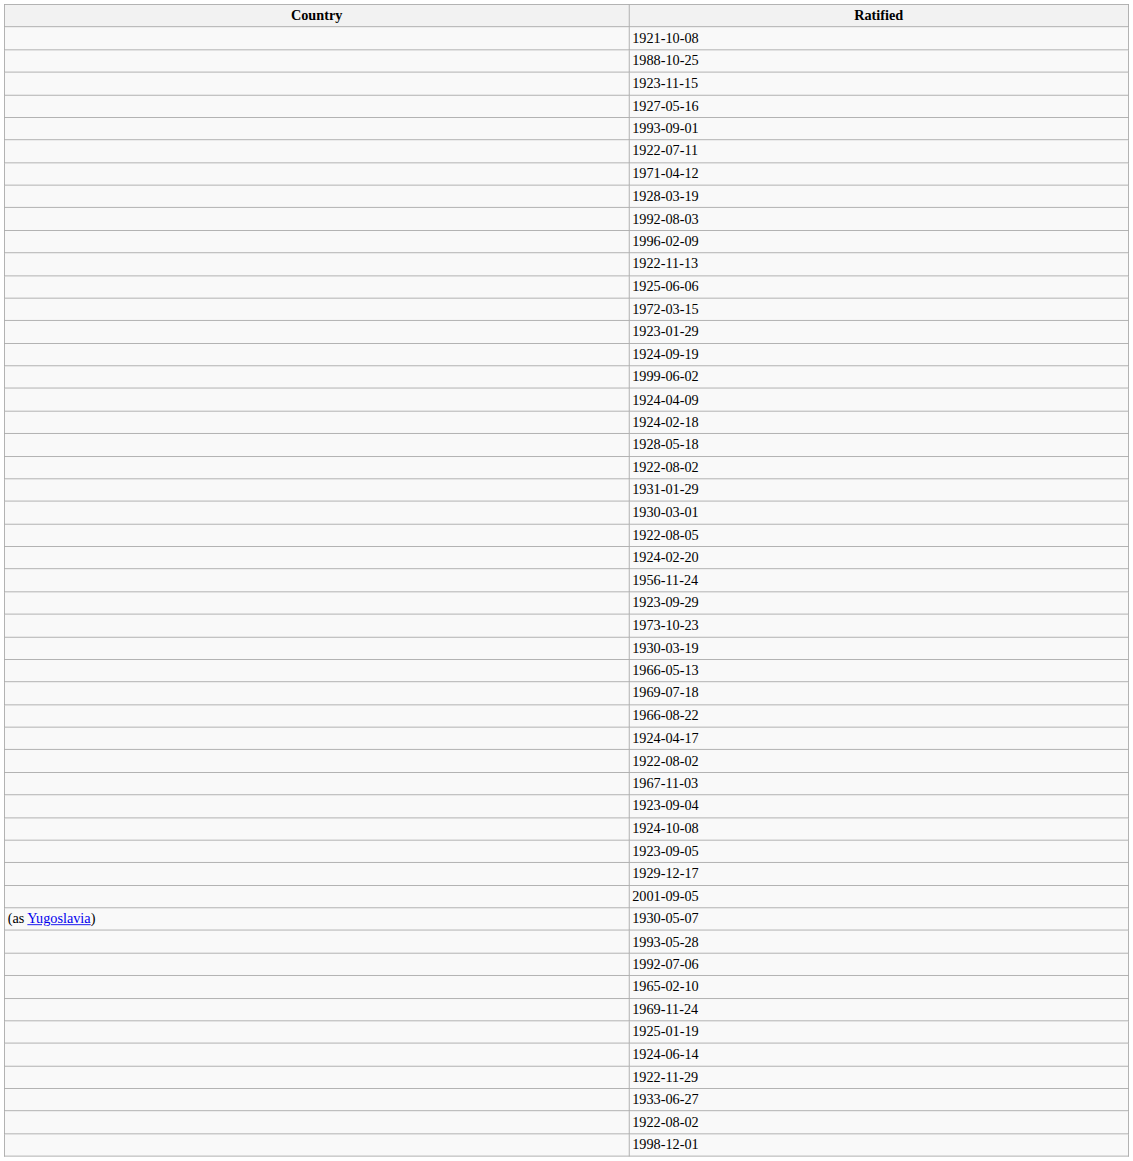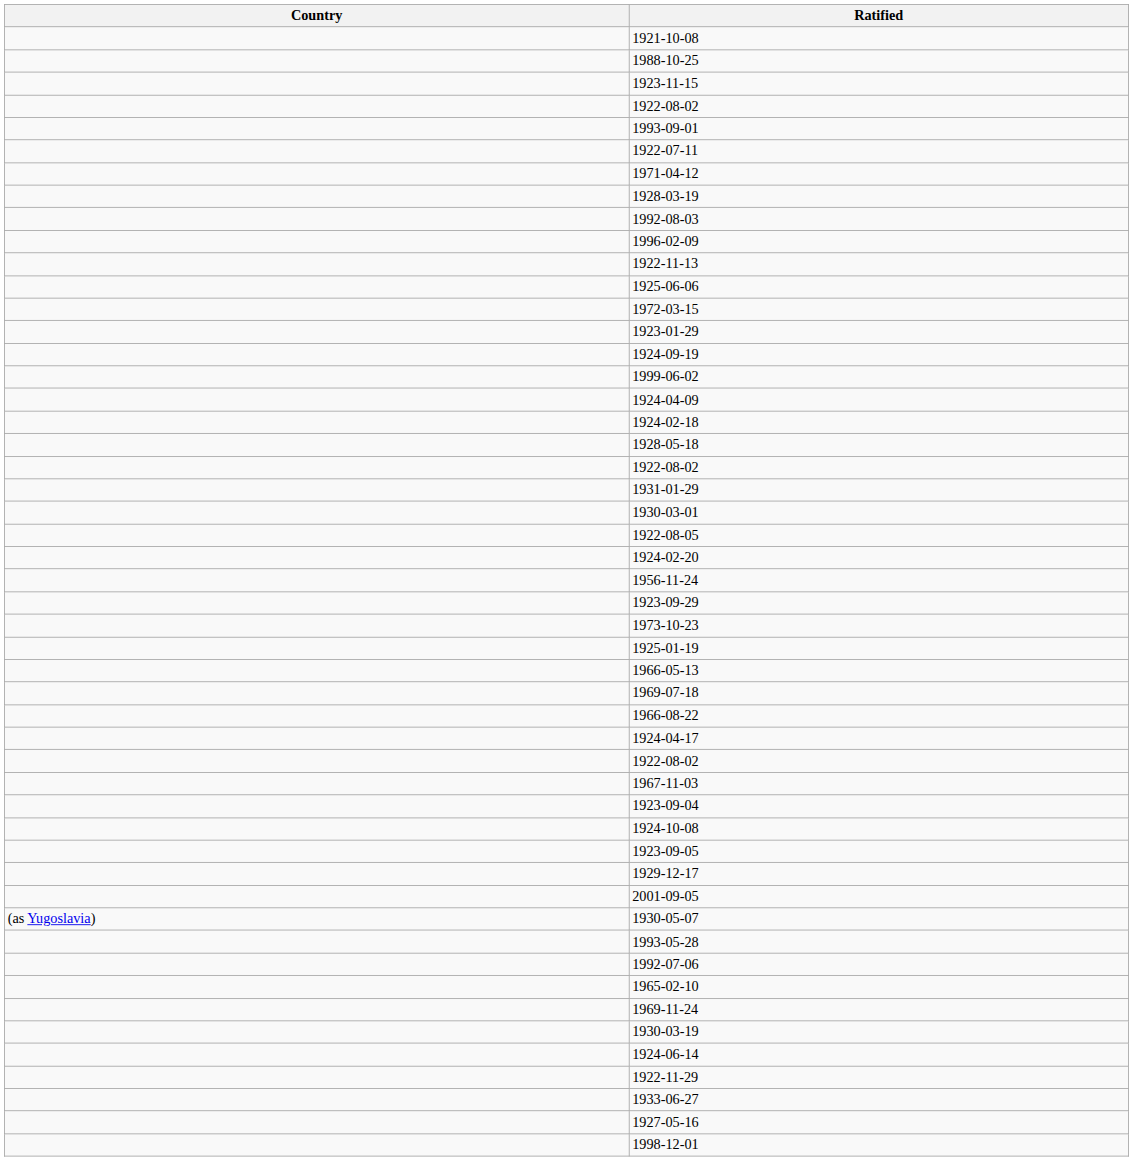(665, 106) 1927-05-16 -> (665, 106) 1922-08-02
(665, 648) 1930-03-19 -> (665, 648) 1925-01-19
(665, 1032) 1925-01-19 -> (665, 1032) 1930-03-19
(665, 1122) 1922-08-02 -> (665, 1122) 1927-05-16
